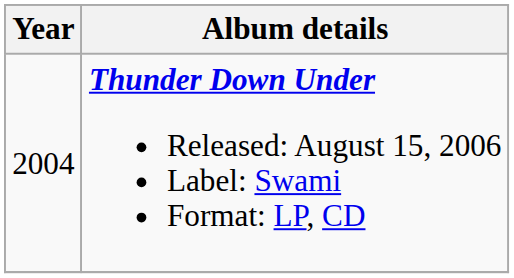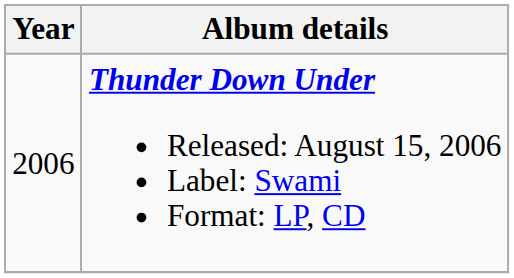(43, 162) 2004 -> (43, 162) 2006
